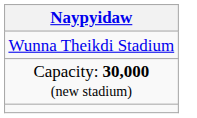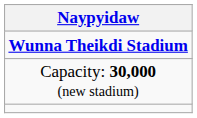(91, 44) normal -> (98, 44) bold
